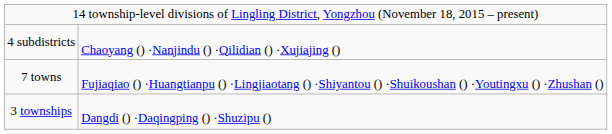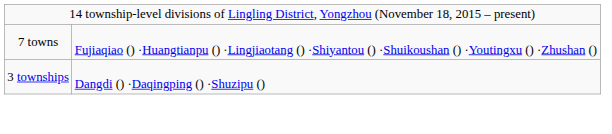- row: (41, 42)
